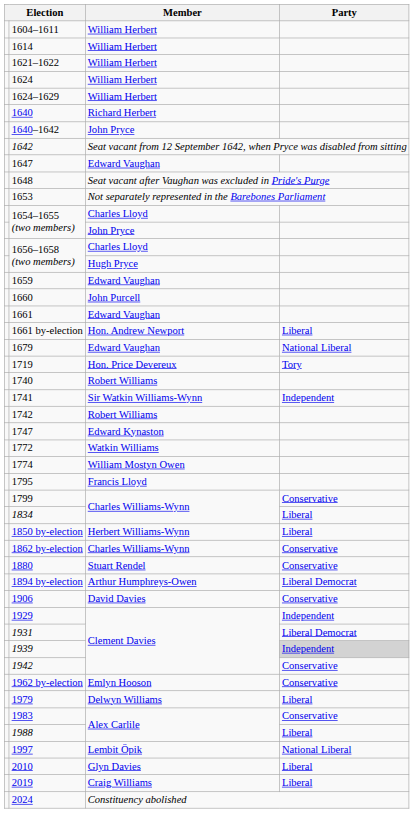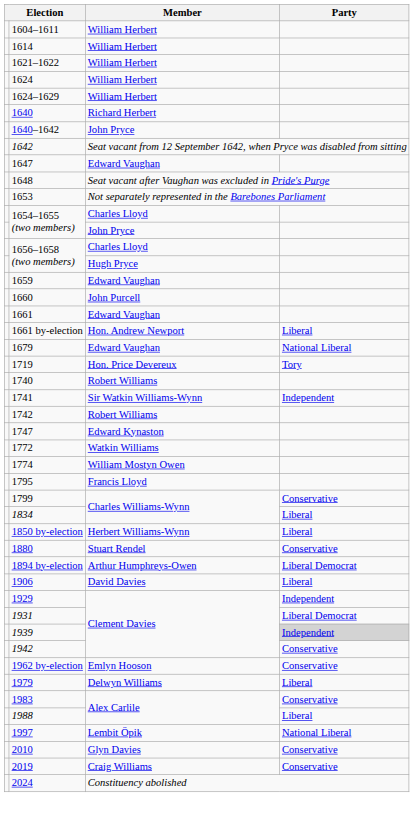- row: (47, 548)
(310, 599) Conservative -> (297, 582) Liberal
(297, 766) Liberal -> (310, 749) Conservative
(297, 783) Liberal -> (310, 766) Conservative
